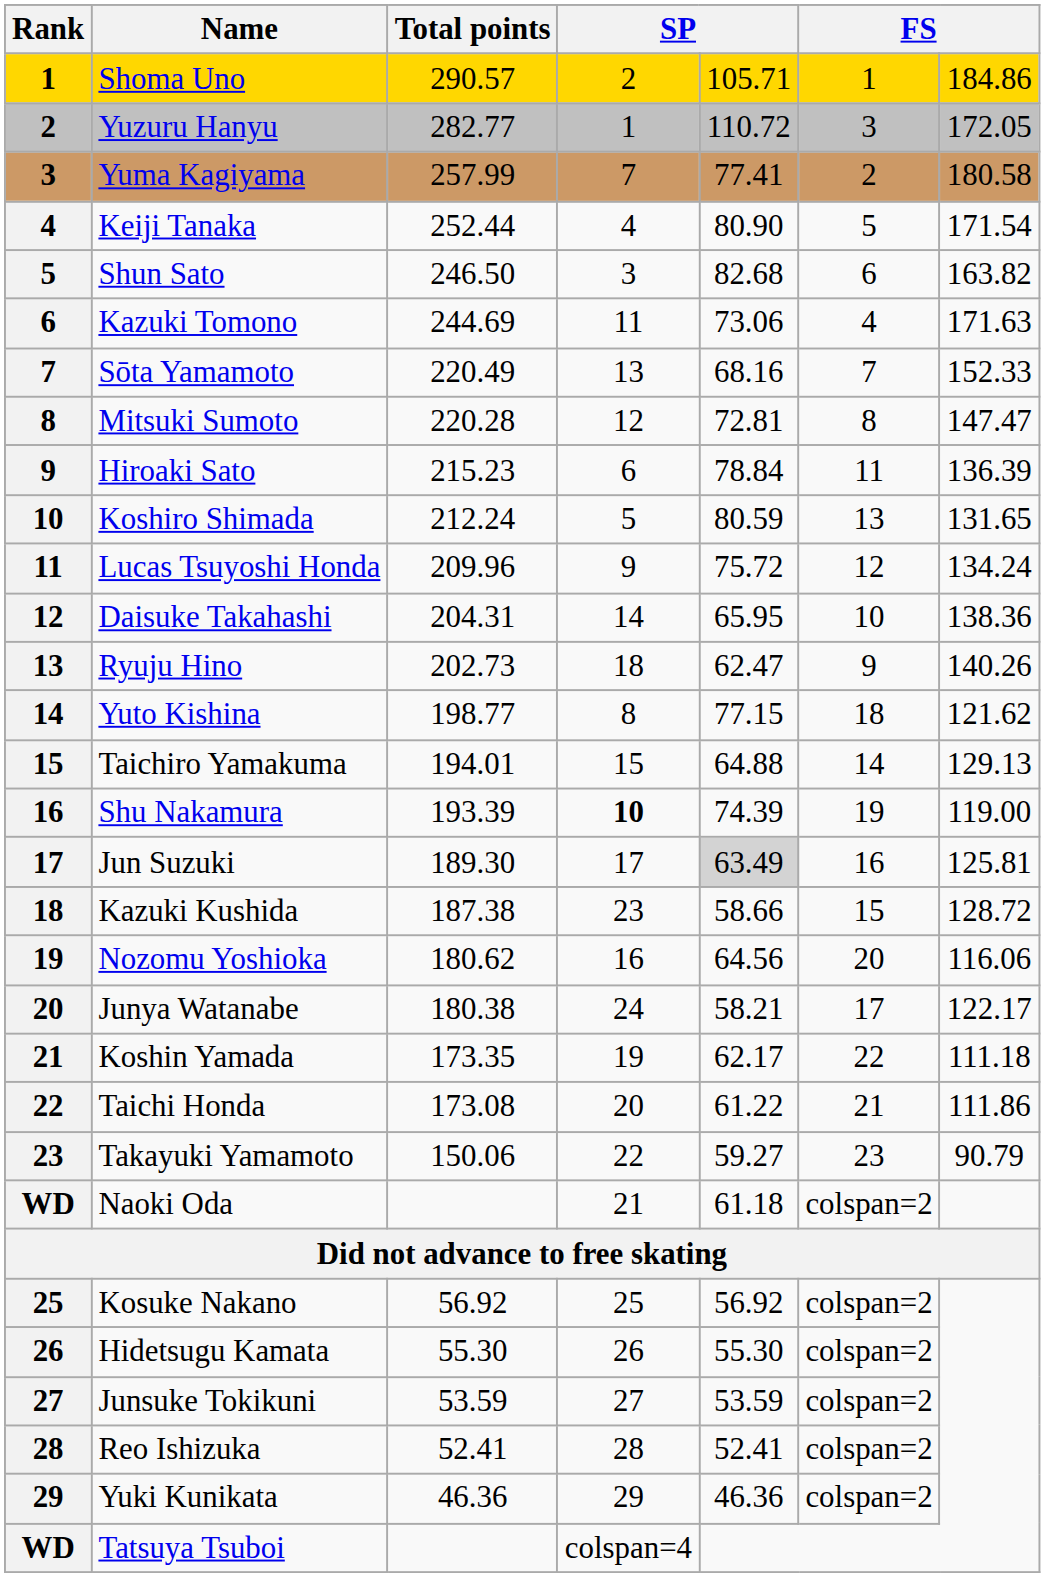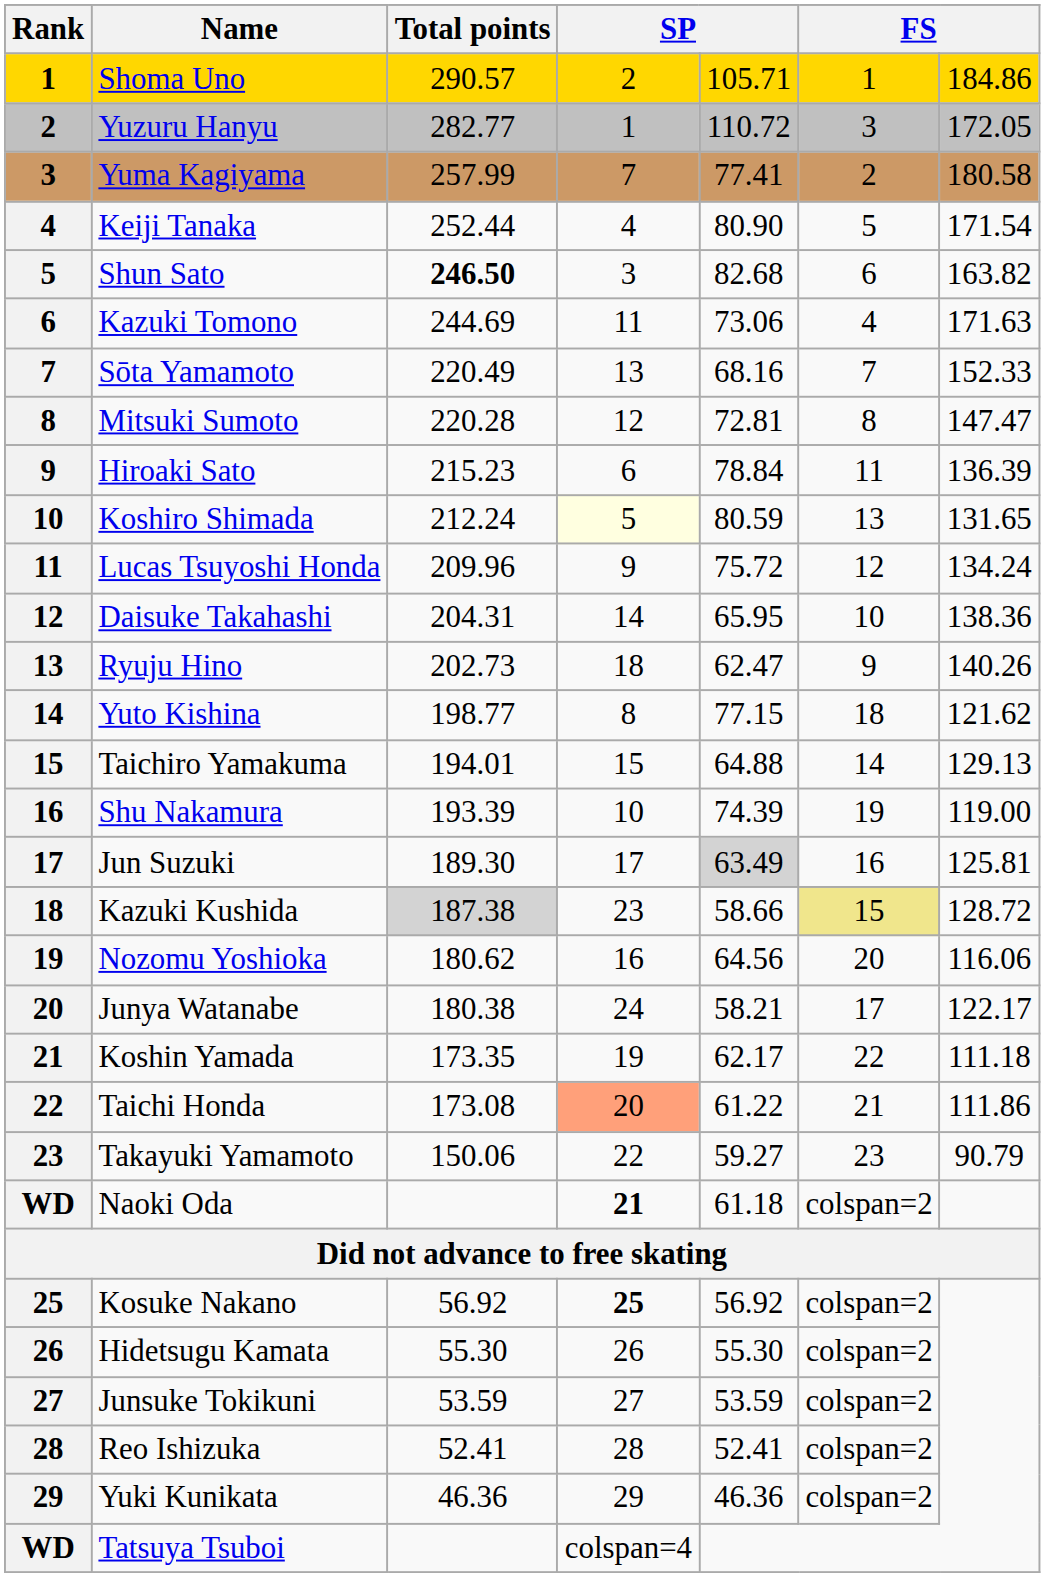(473, 273) normal -> (473, 273) bold
(628, 518) no background -> (628, 518) lightyellow background
(628, 812) bold -> (628, 812) normal
(473, 910) no background -> (473, 910) lightgrey background
(869, 910) no background -> (869, 910) khaki background
(628, 1106) no background -> (628, 1106) lightsalmon background
(628, 1204) normal -> (628, 1204) bold
(628, 1302) normal -> (628, 1302) bold
